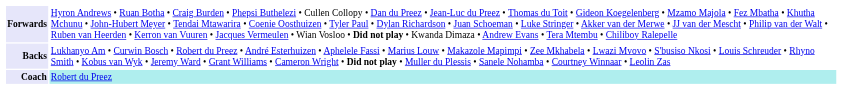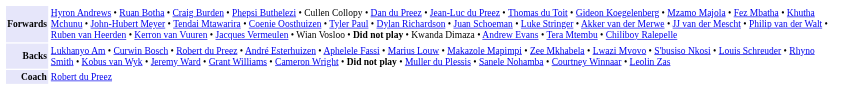(81, 77) paleturquoise background -> (81, 77) no background
